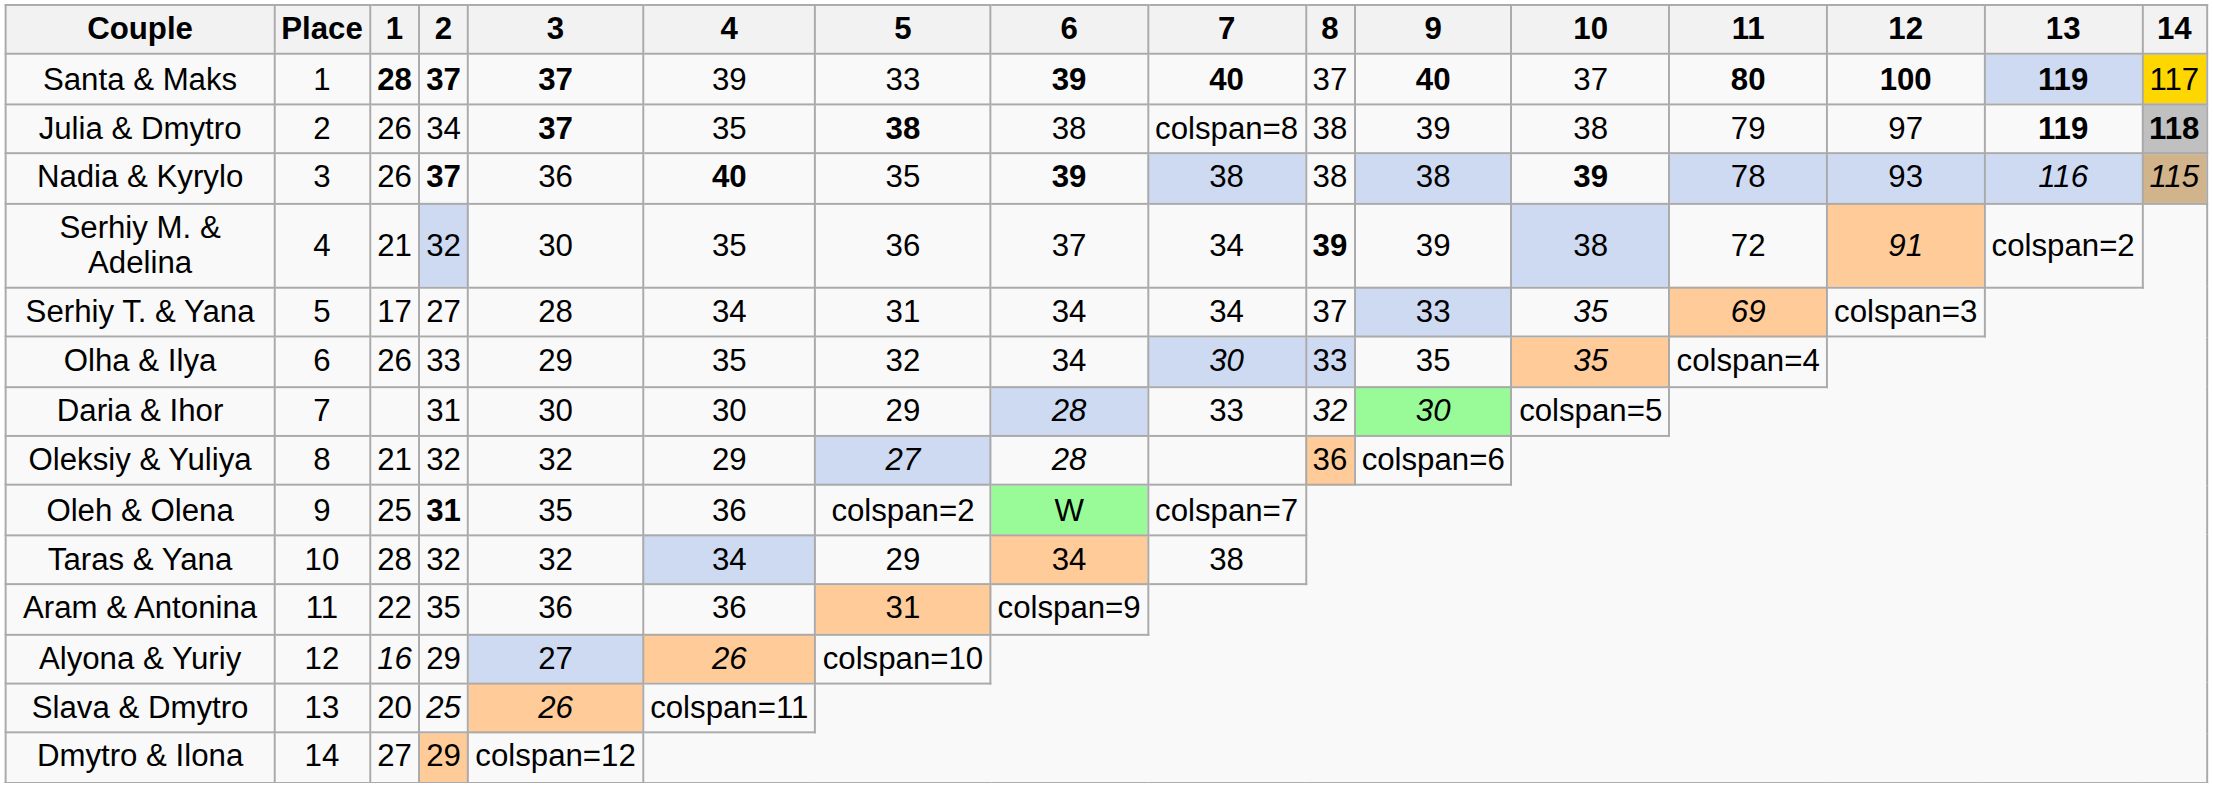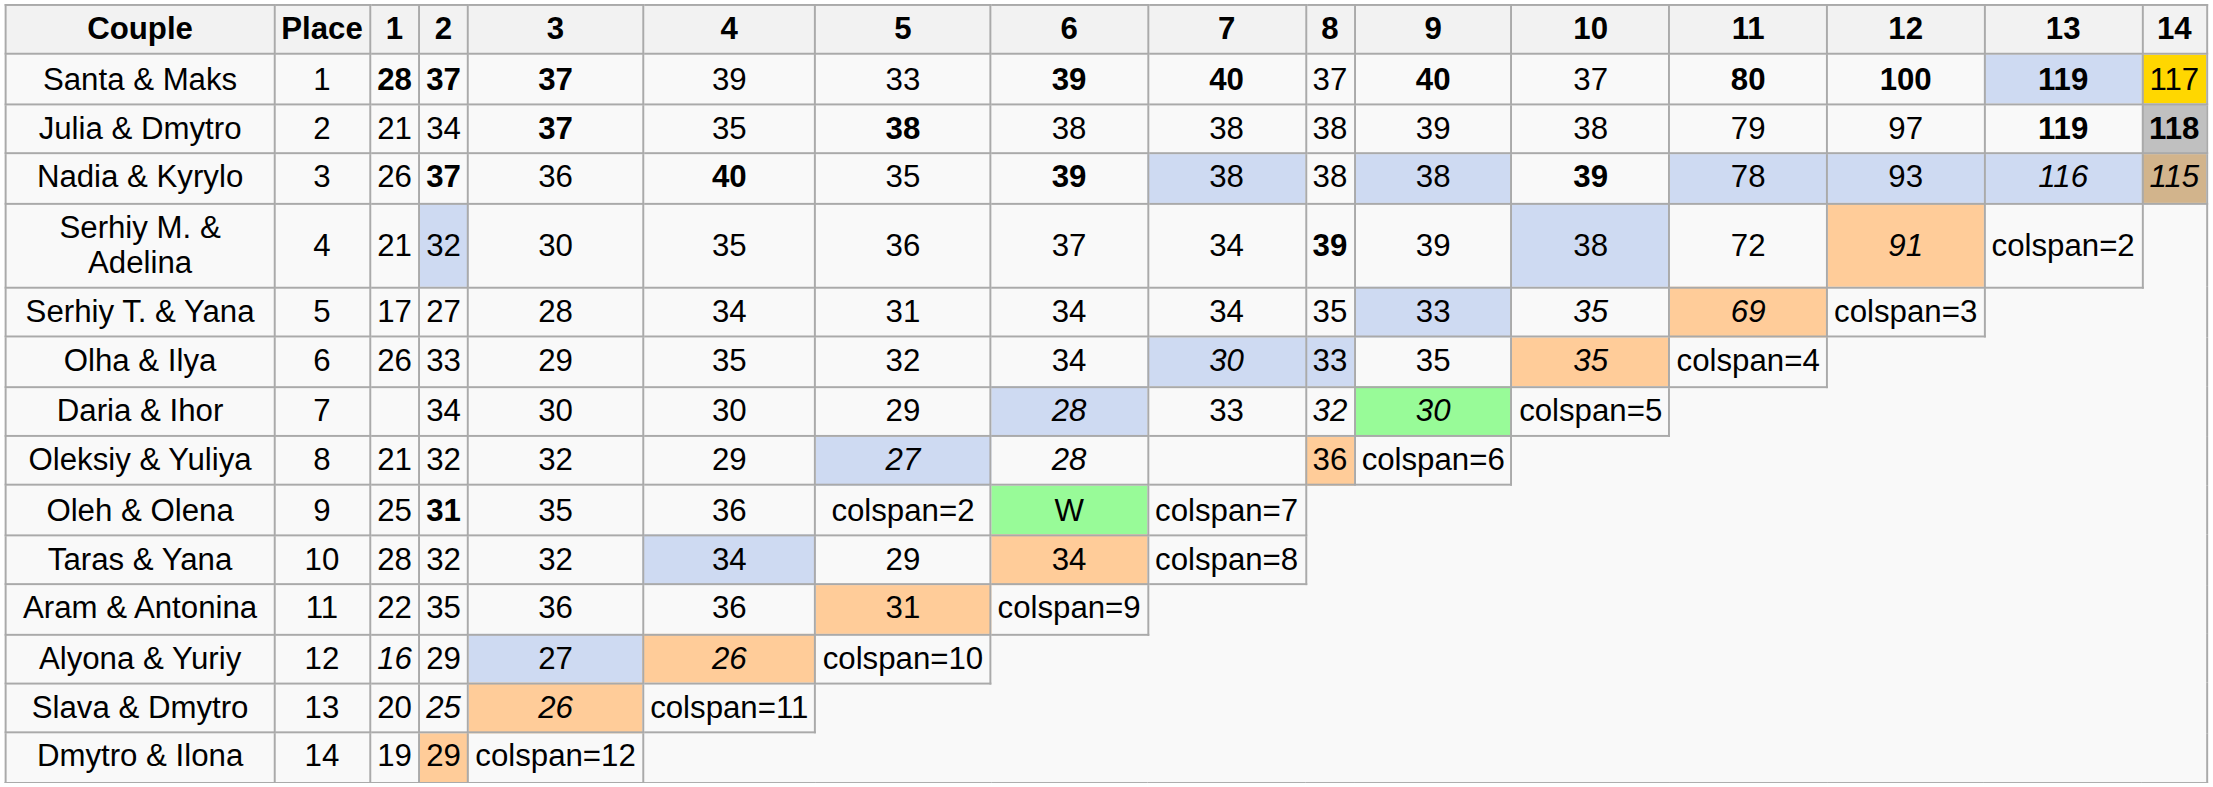(394, 128) 26 -> (394, 128) 21
(1227, 128) colspan=8 -> (1227, 128) 38
(1330, 311) 37 -> (1330, 311) 35
(444, 410) 31 -> (444, 410) 34
(1227, 559) 38 -> (1227, 559) colspan=8
(394, 757) 27 -> (394, 757) 19
